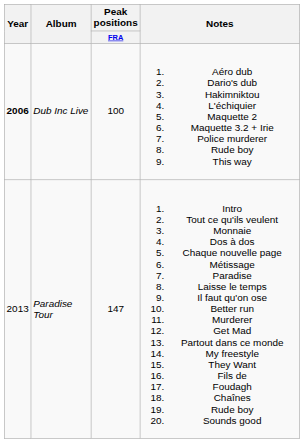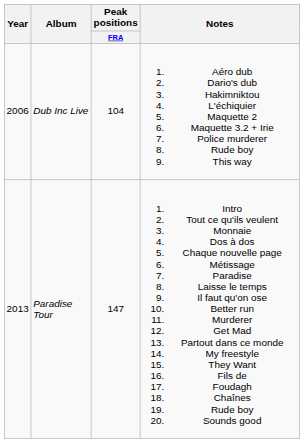(18, 111) bold -> (18, 111) normal
(116, 111) 100 -> (116, 111) 104
